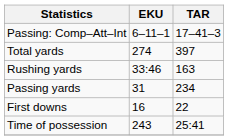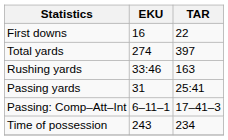rows swapped: (37, 107) <-> (67, 32)
(185, 88) 234 -> (190, 88) 25:41
(190, 125) 25:41 -> (185, 125) 234
